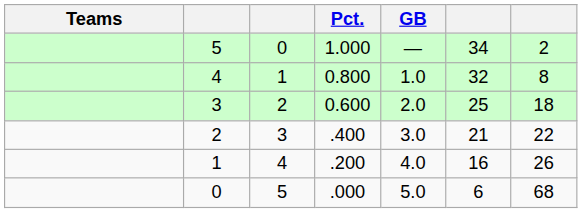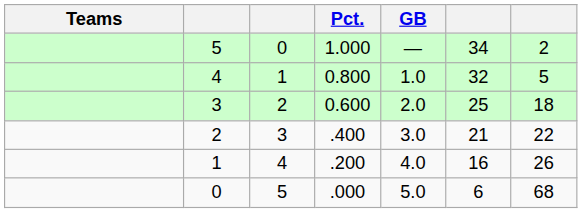(544, 76) 8 -> (544, 76) 5
